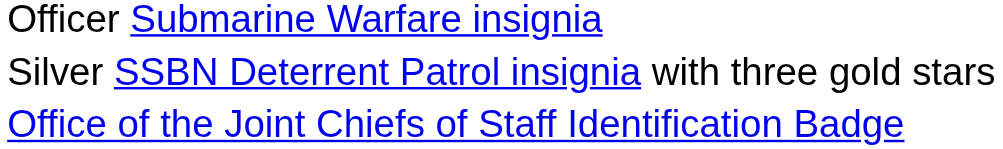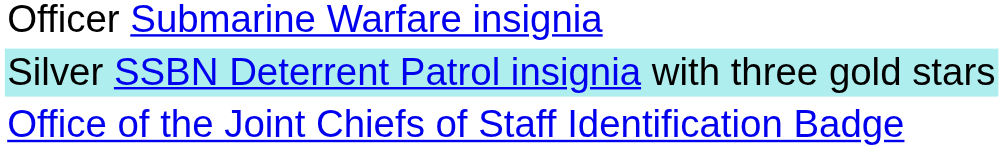(501, 71) no background -> (501, 71) paleturquoise background
